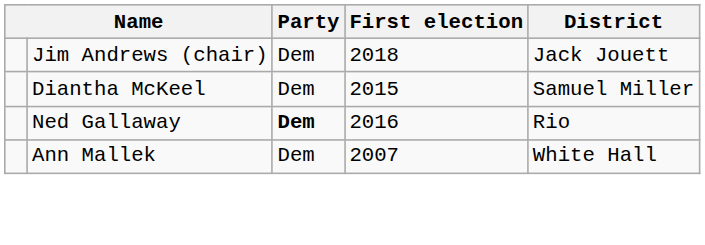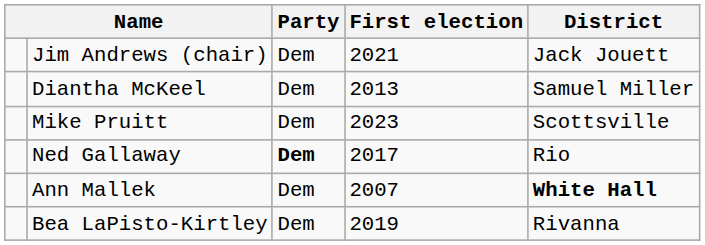(374, 55) 2018 -> (374, 55) 2021
(374, 89) 2015 -> (374, 89) 2013
+ row: (100, 123)
(374, 123) 2016 -> (374, 156) 2017
(595, 156) normal -> (595, 190) bold
+ row: (150, 224)
